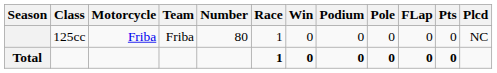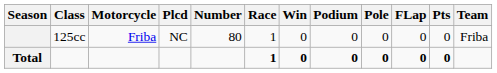columns swapped: (178, 15) <-> (476, 15)
